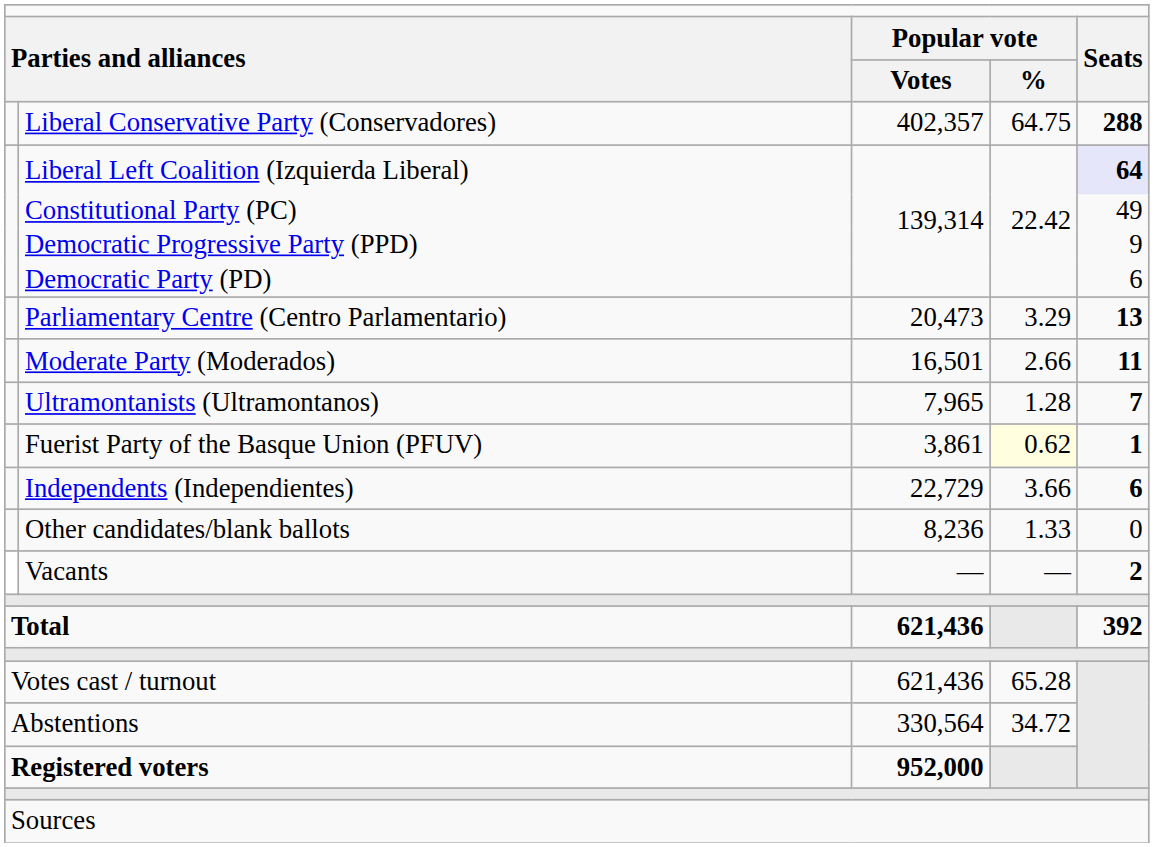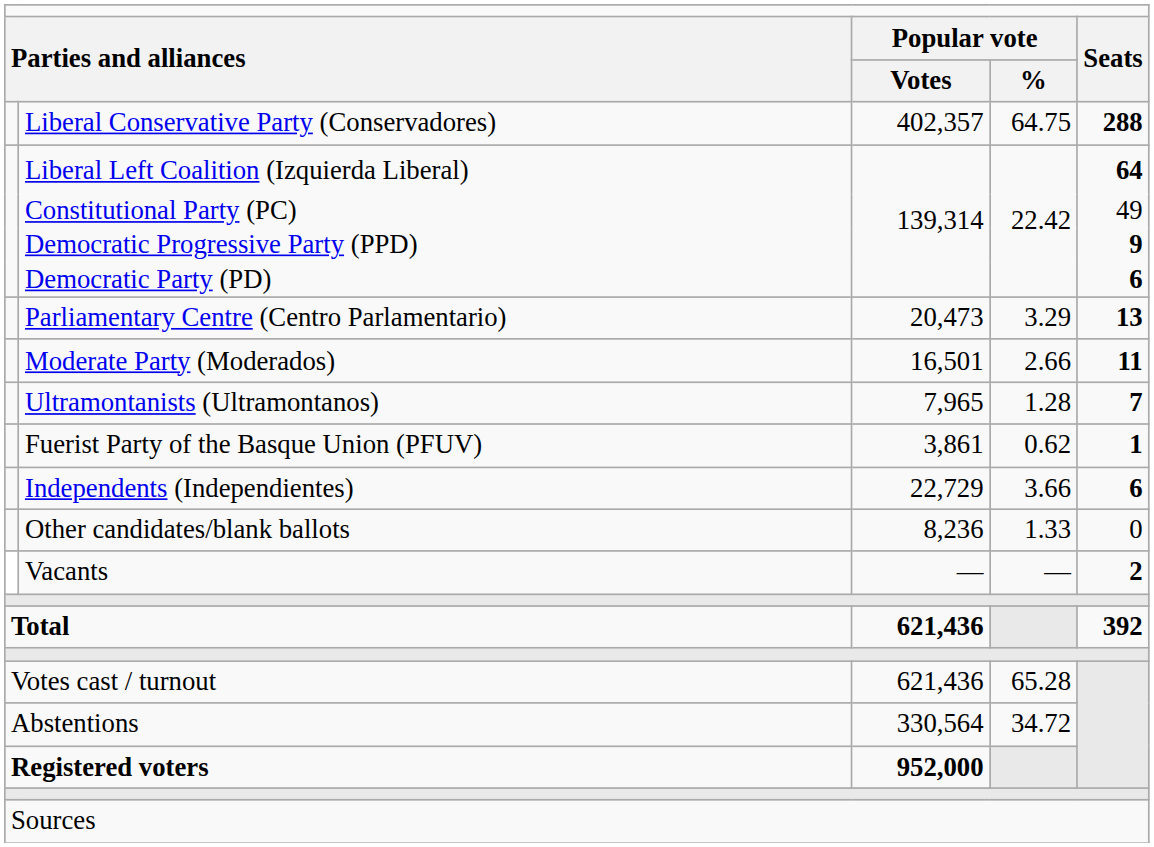(1129, 170) lavender background -> (1129, 170) no background
(1136, 244) normal -> (1136, 244) bold
(1136, 278) normal -> (1136, 278) bold
(1048, 445) lightyellow background -> (1048, 445) no background
